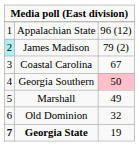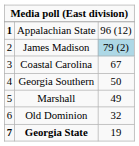(9, 30) normal -> (9, 30) bold
(9, 47) paleturquoise background -> (9, 47) no background
(116, 47) no background -> (116, 47) lightblue background
(116, 81) pink background -> (116, 81) no background
